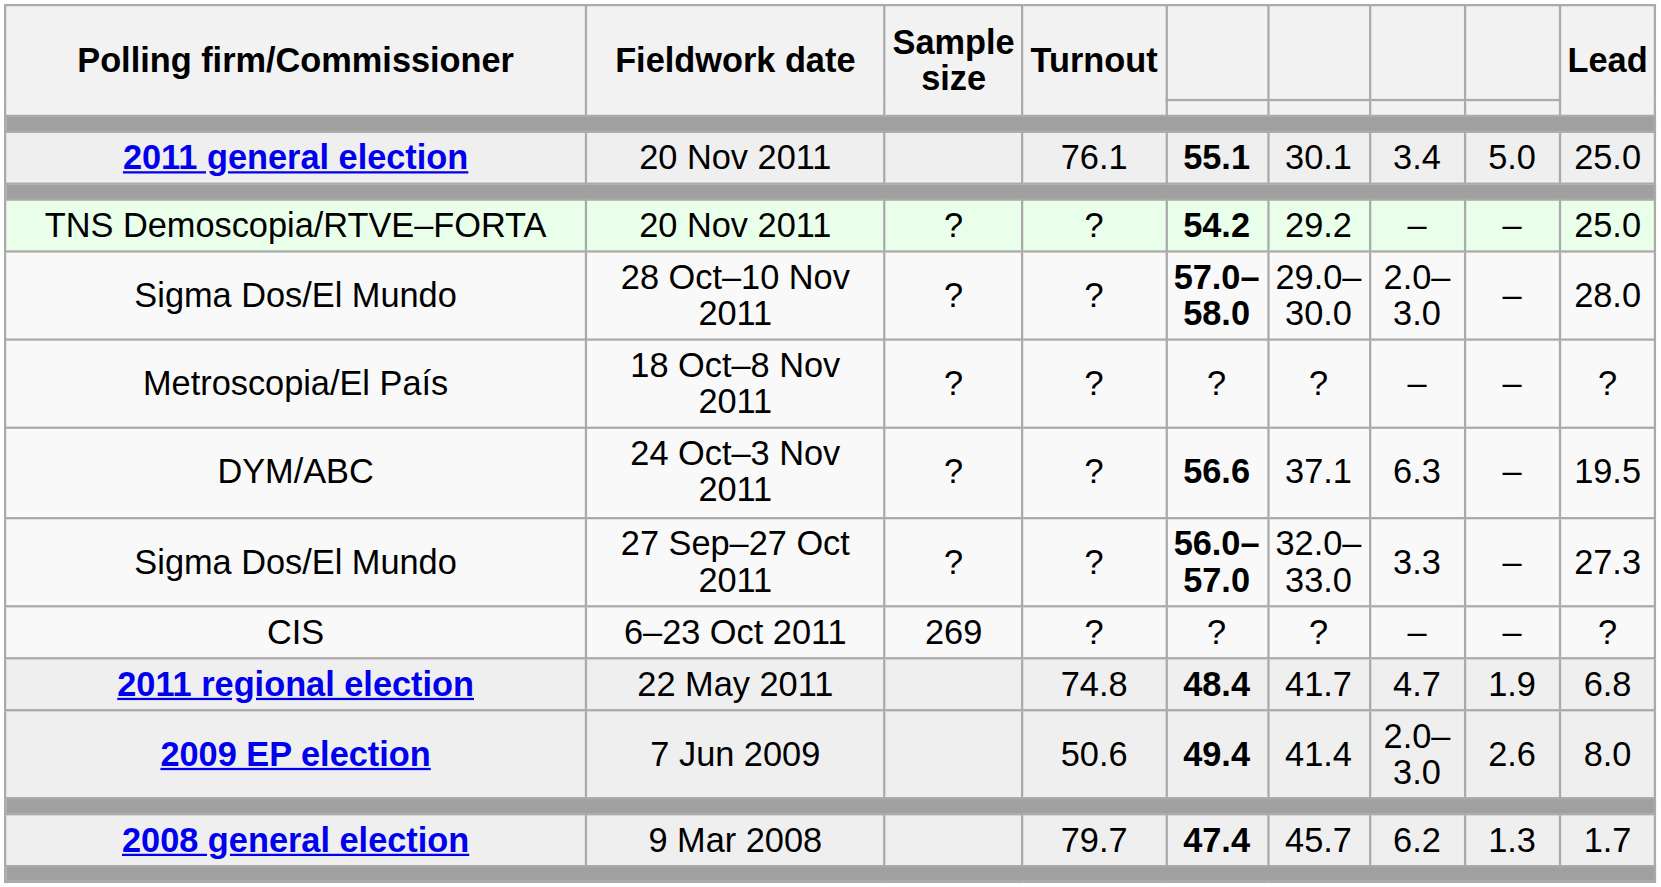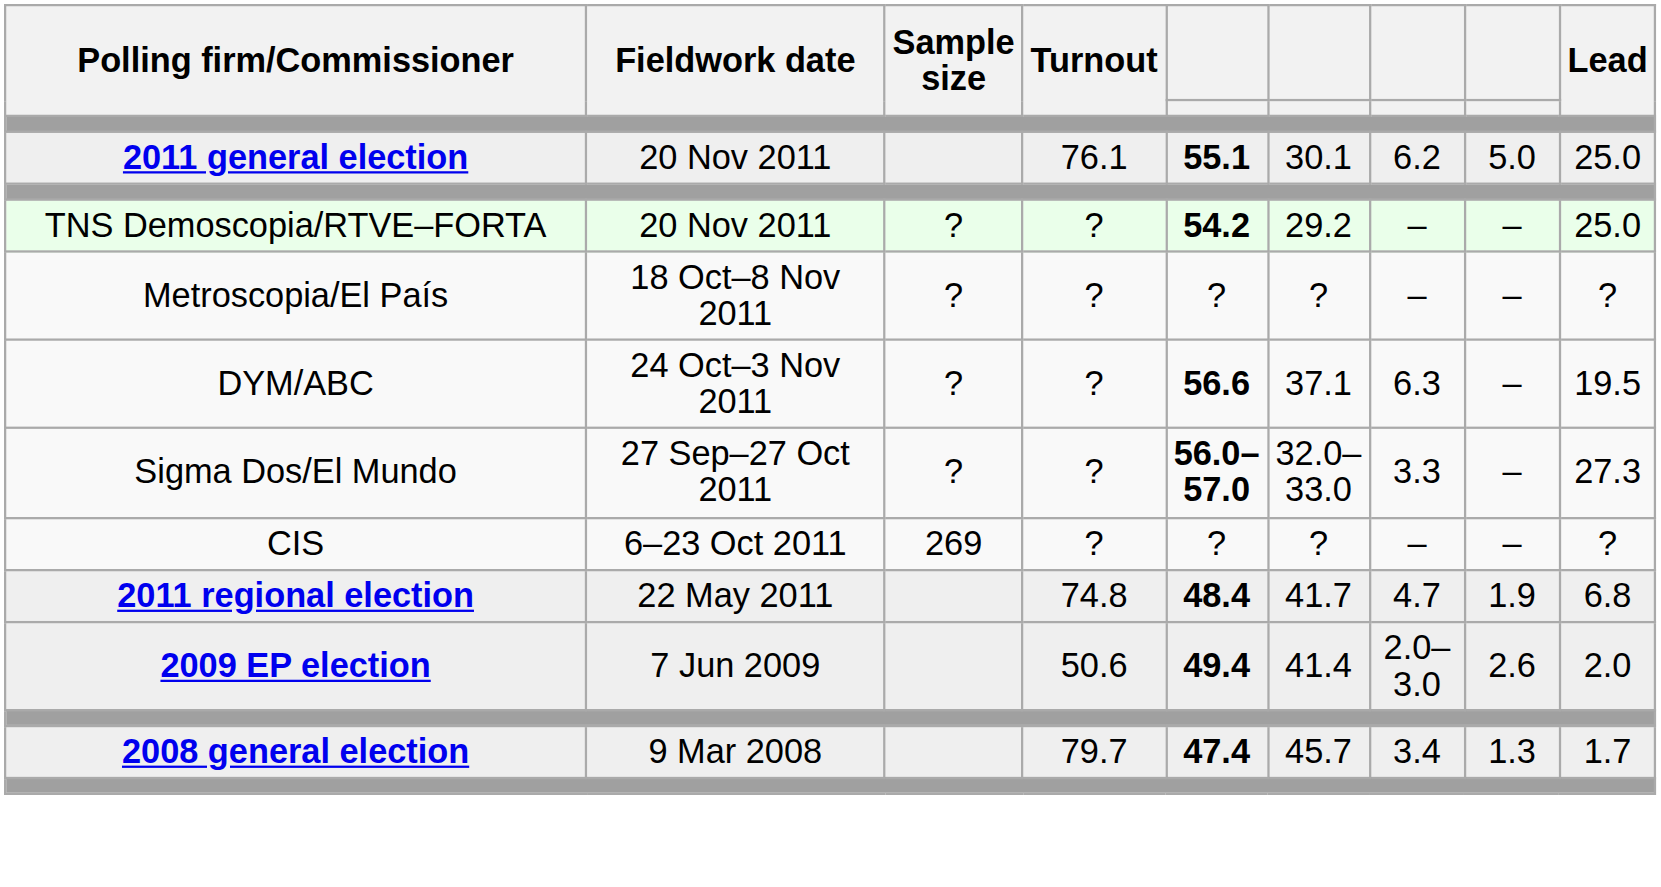(1417, 157) 3.4 -> (1417, 157) 6.2
- row: (296, 295)
(1608, 753) 8.0 -> (1608, 664) 2.0
(1417, 839) 6.2 -> (1417, 751) 3.4
